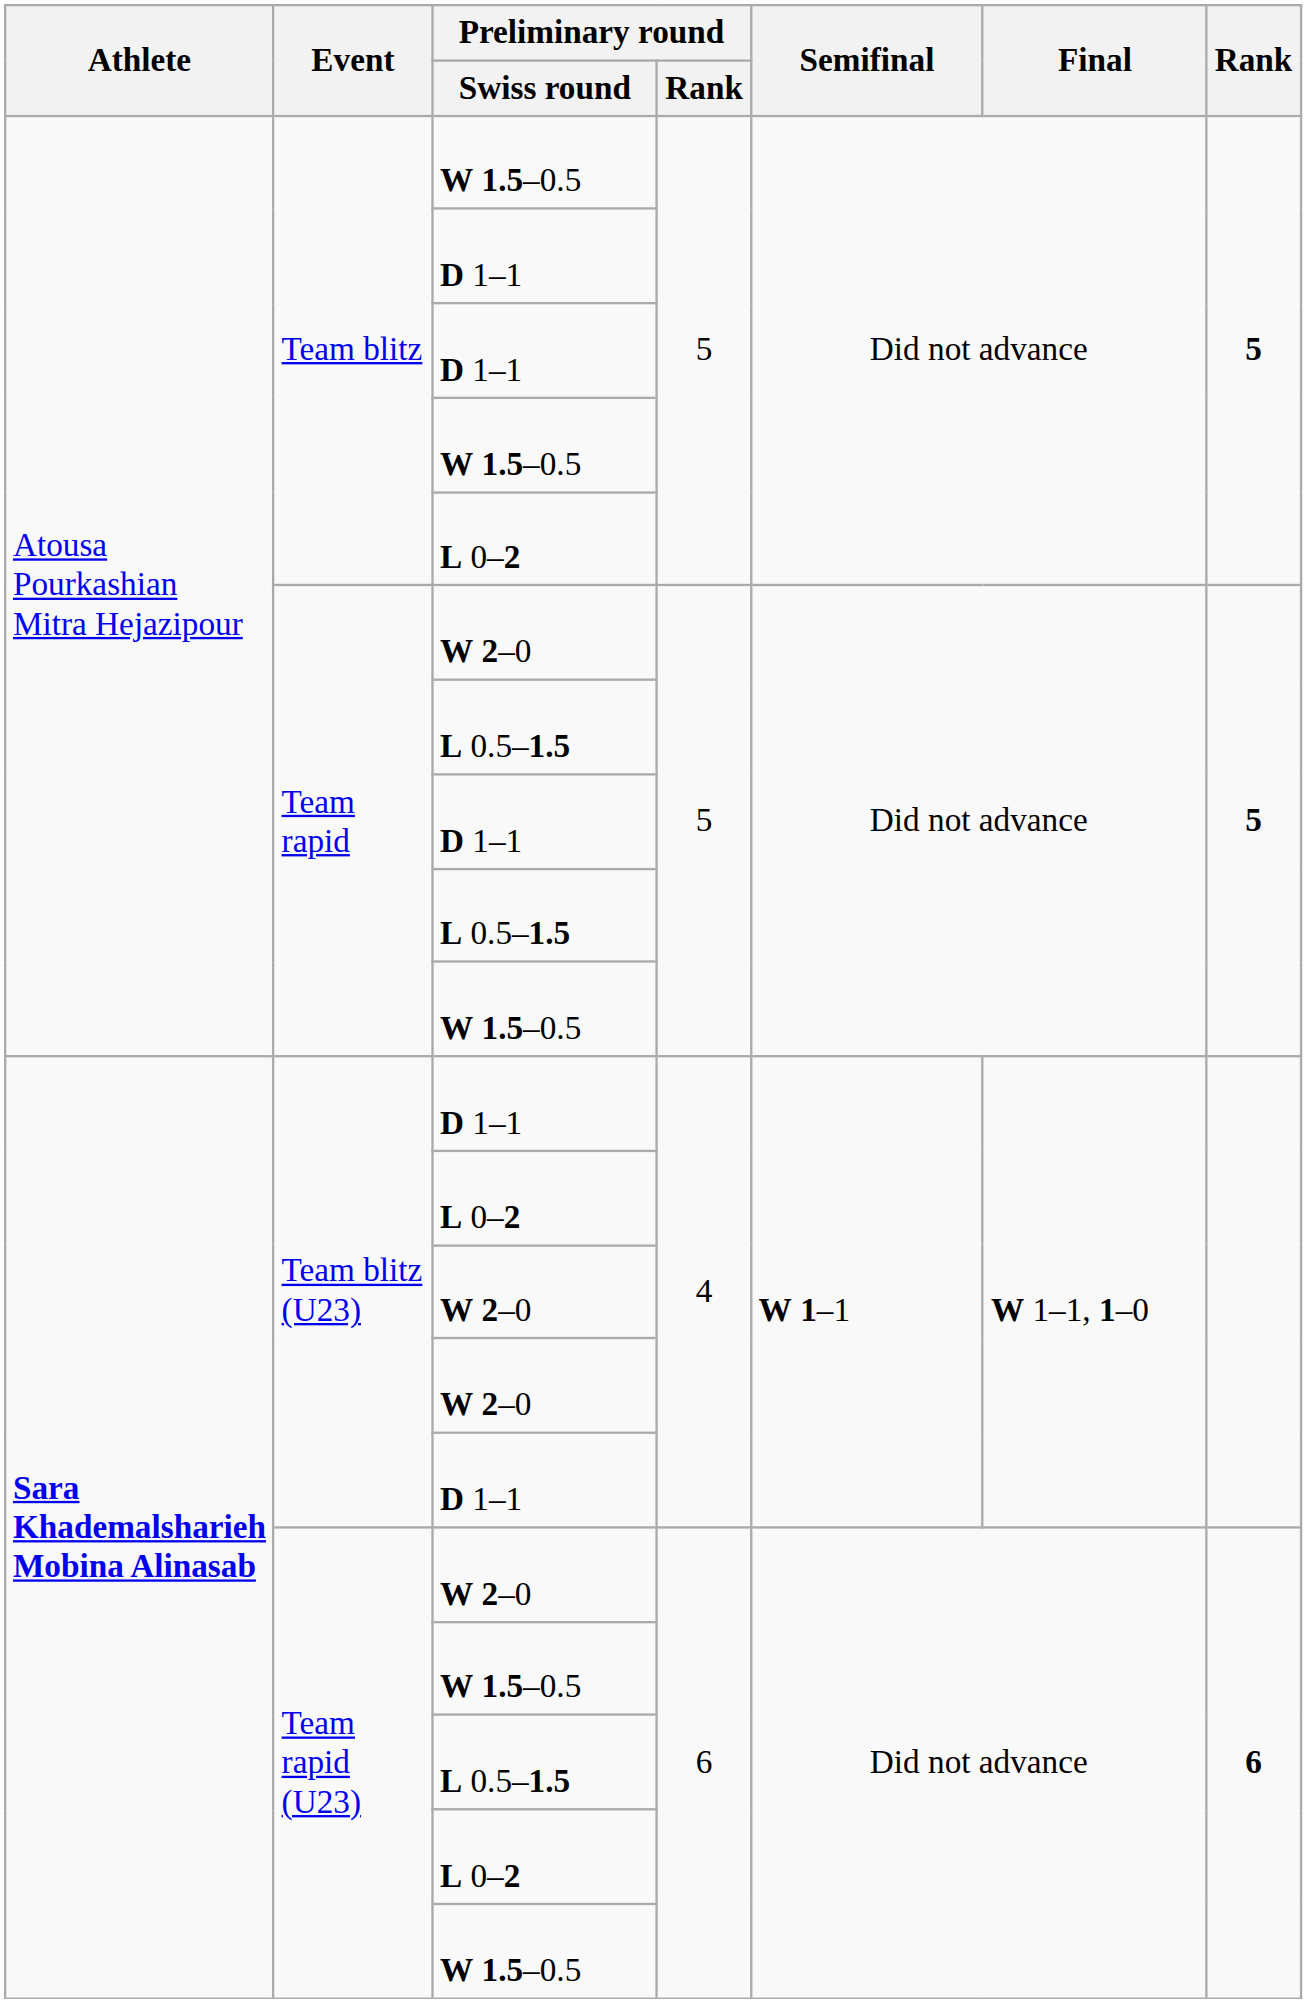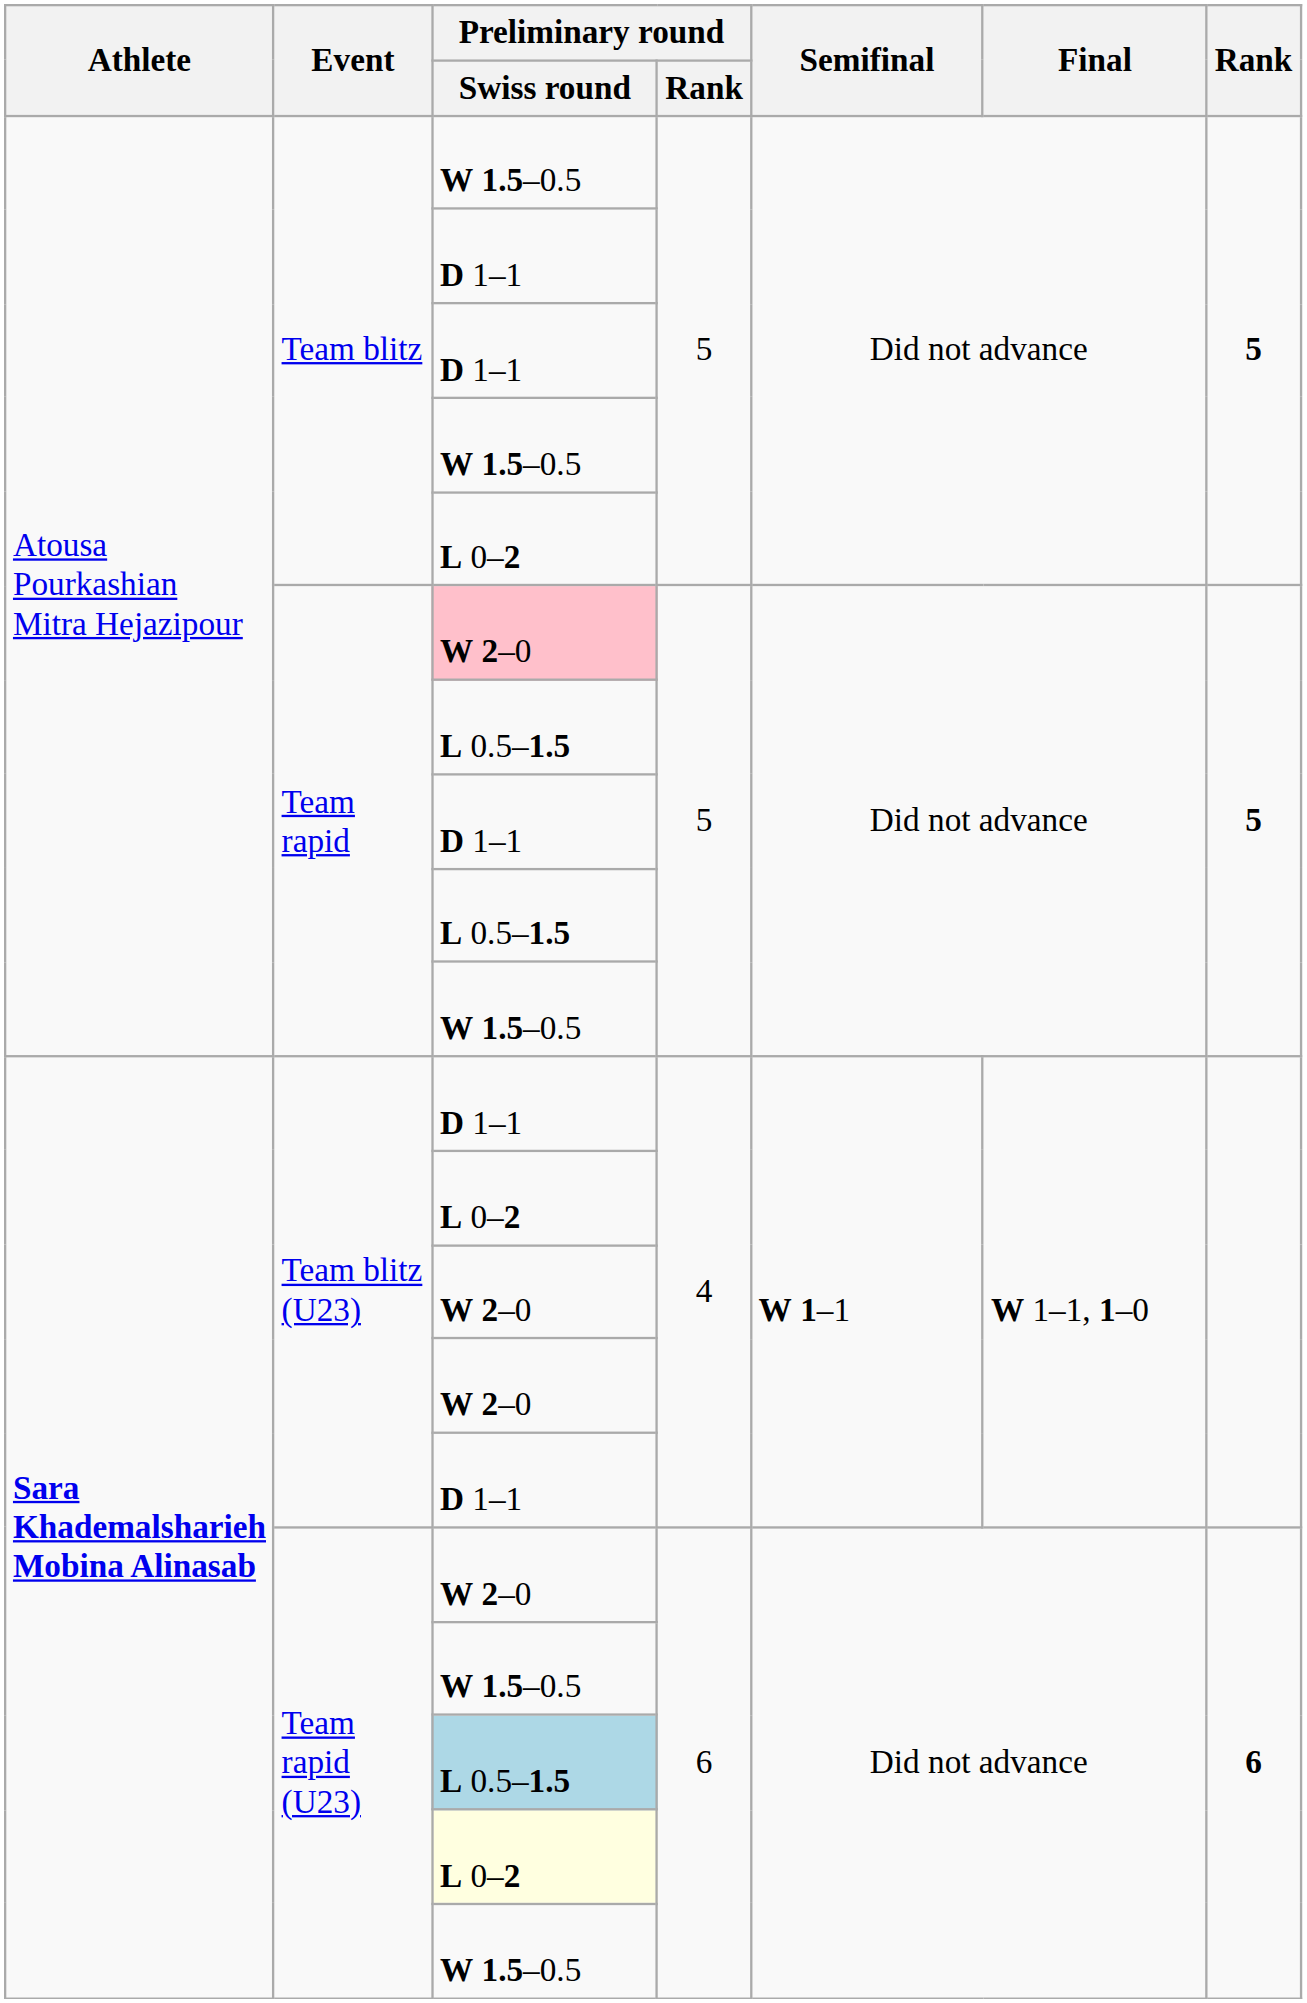(486, 651) no background -> (486, 651) pink background
(505, 1781) no background -> (505, 1781) lightblue background
(480, 1875) no background -> (480, 1875) lightyellow background
